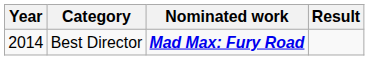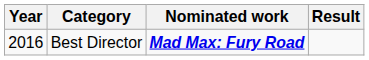(26, 42) 2014 -> (26, 42) 2016
